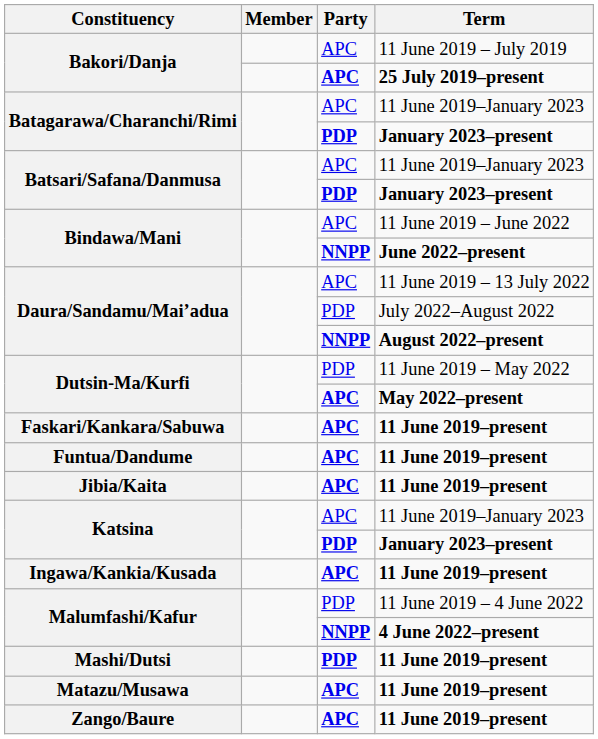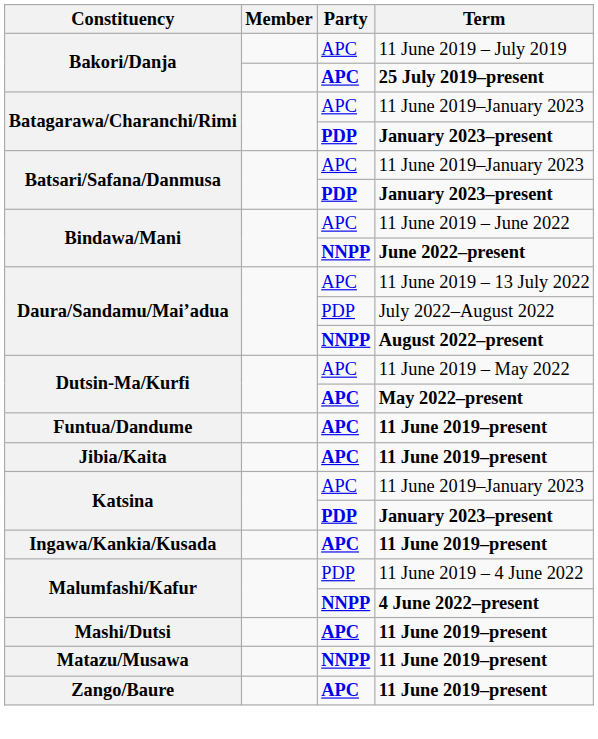(338, 369) PDP -> (339, 369) APC
- row: (123, 427)
(339, 661) PDP -> (340, 631) APC
(340, 690) APC -> (346, 661) NNPP
